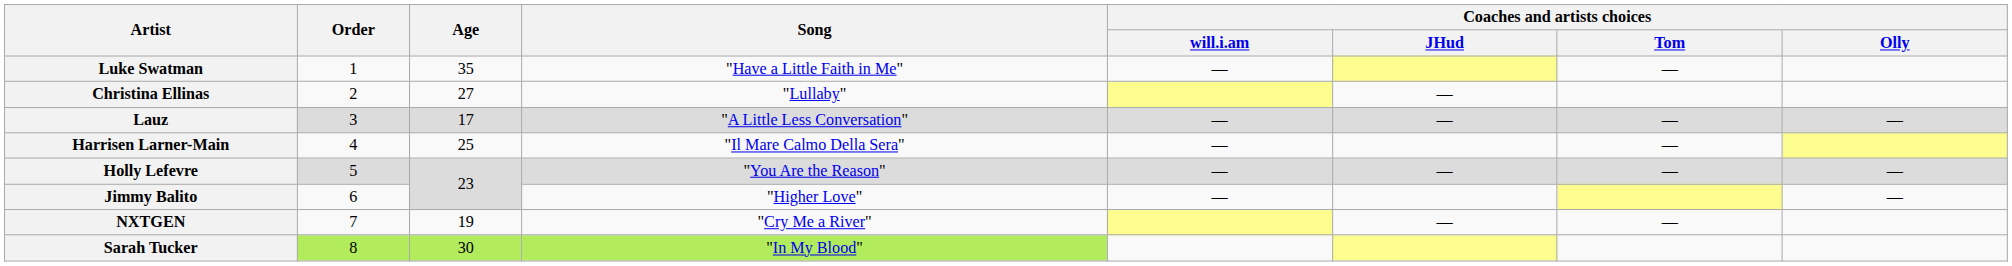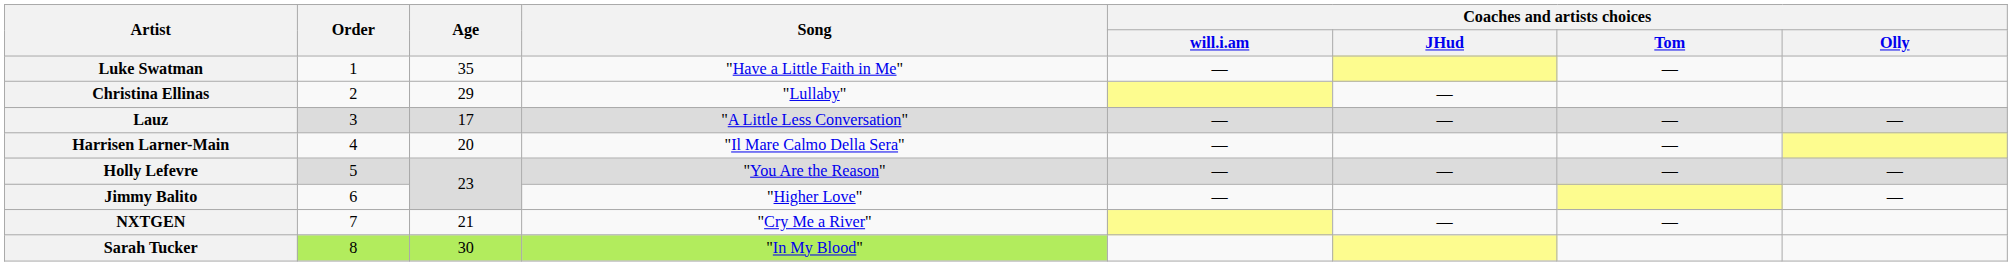(466, 94) 27 -> (466, 94) 29
(466, 145) 25 -> (466, 145) 20
(466, 222) 19 -> (466, 222) 21
